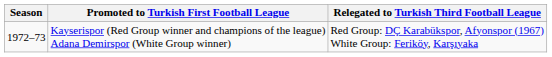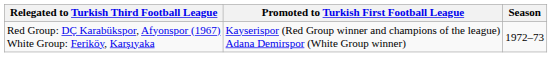columns swapped: (26, 13) <-> (437, 13)
